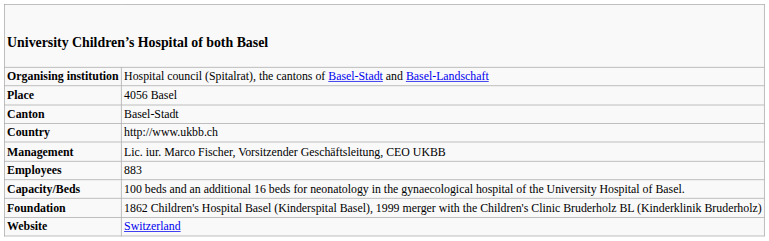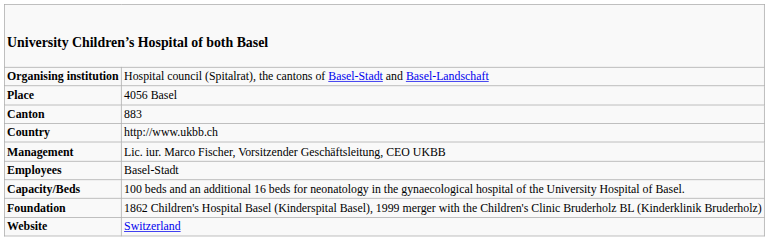(151, 114) Basel-Stadt -> (133, 114) 883
(133, 170) 883 -> (151, 170) Basel-Stadt
